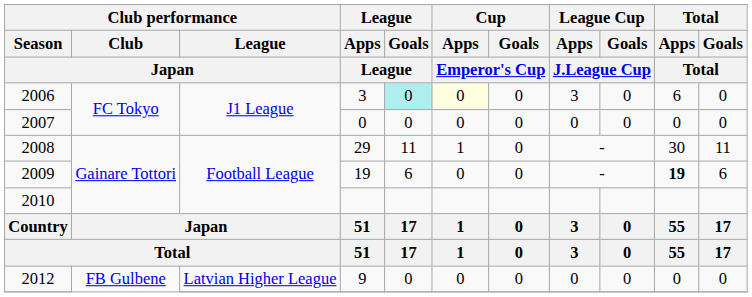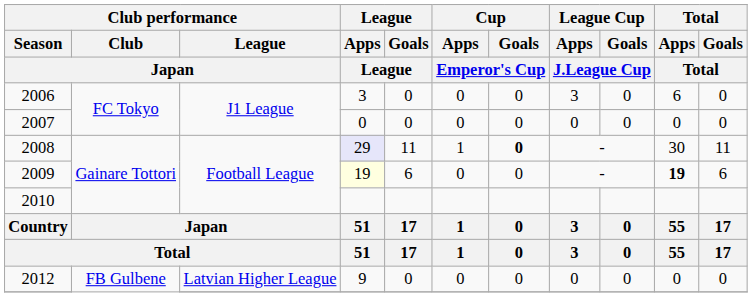(408, 95) paleturquoise background -> (408, 95) no background
(460, 95) lightyellow background -> (460, 95) no background
(362, 148) no background -> (362, 148) lavender background
(519, 148) normal -> (519, 148) bold
(362, 174) no background -> (362, 174) lightyellow background
